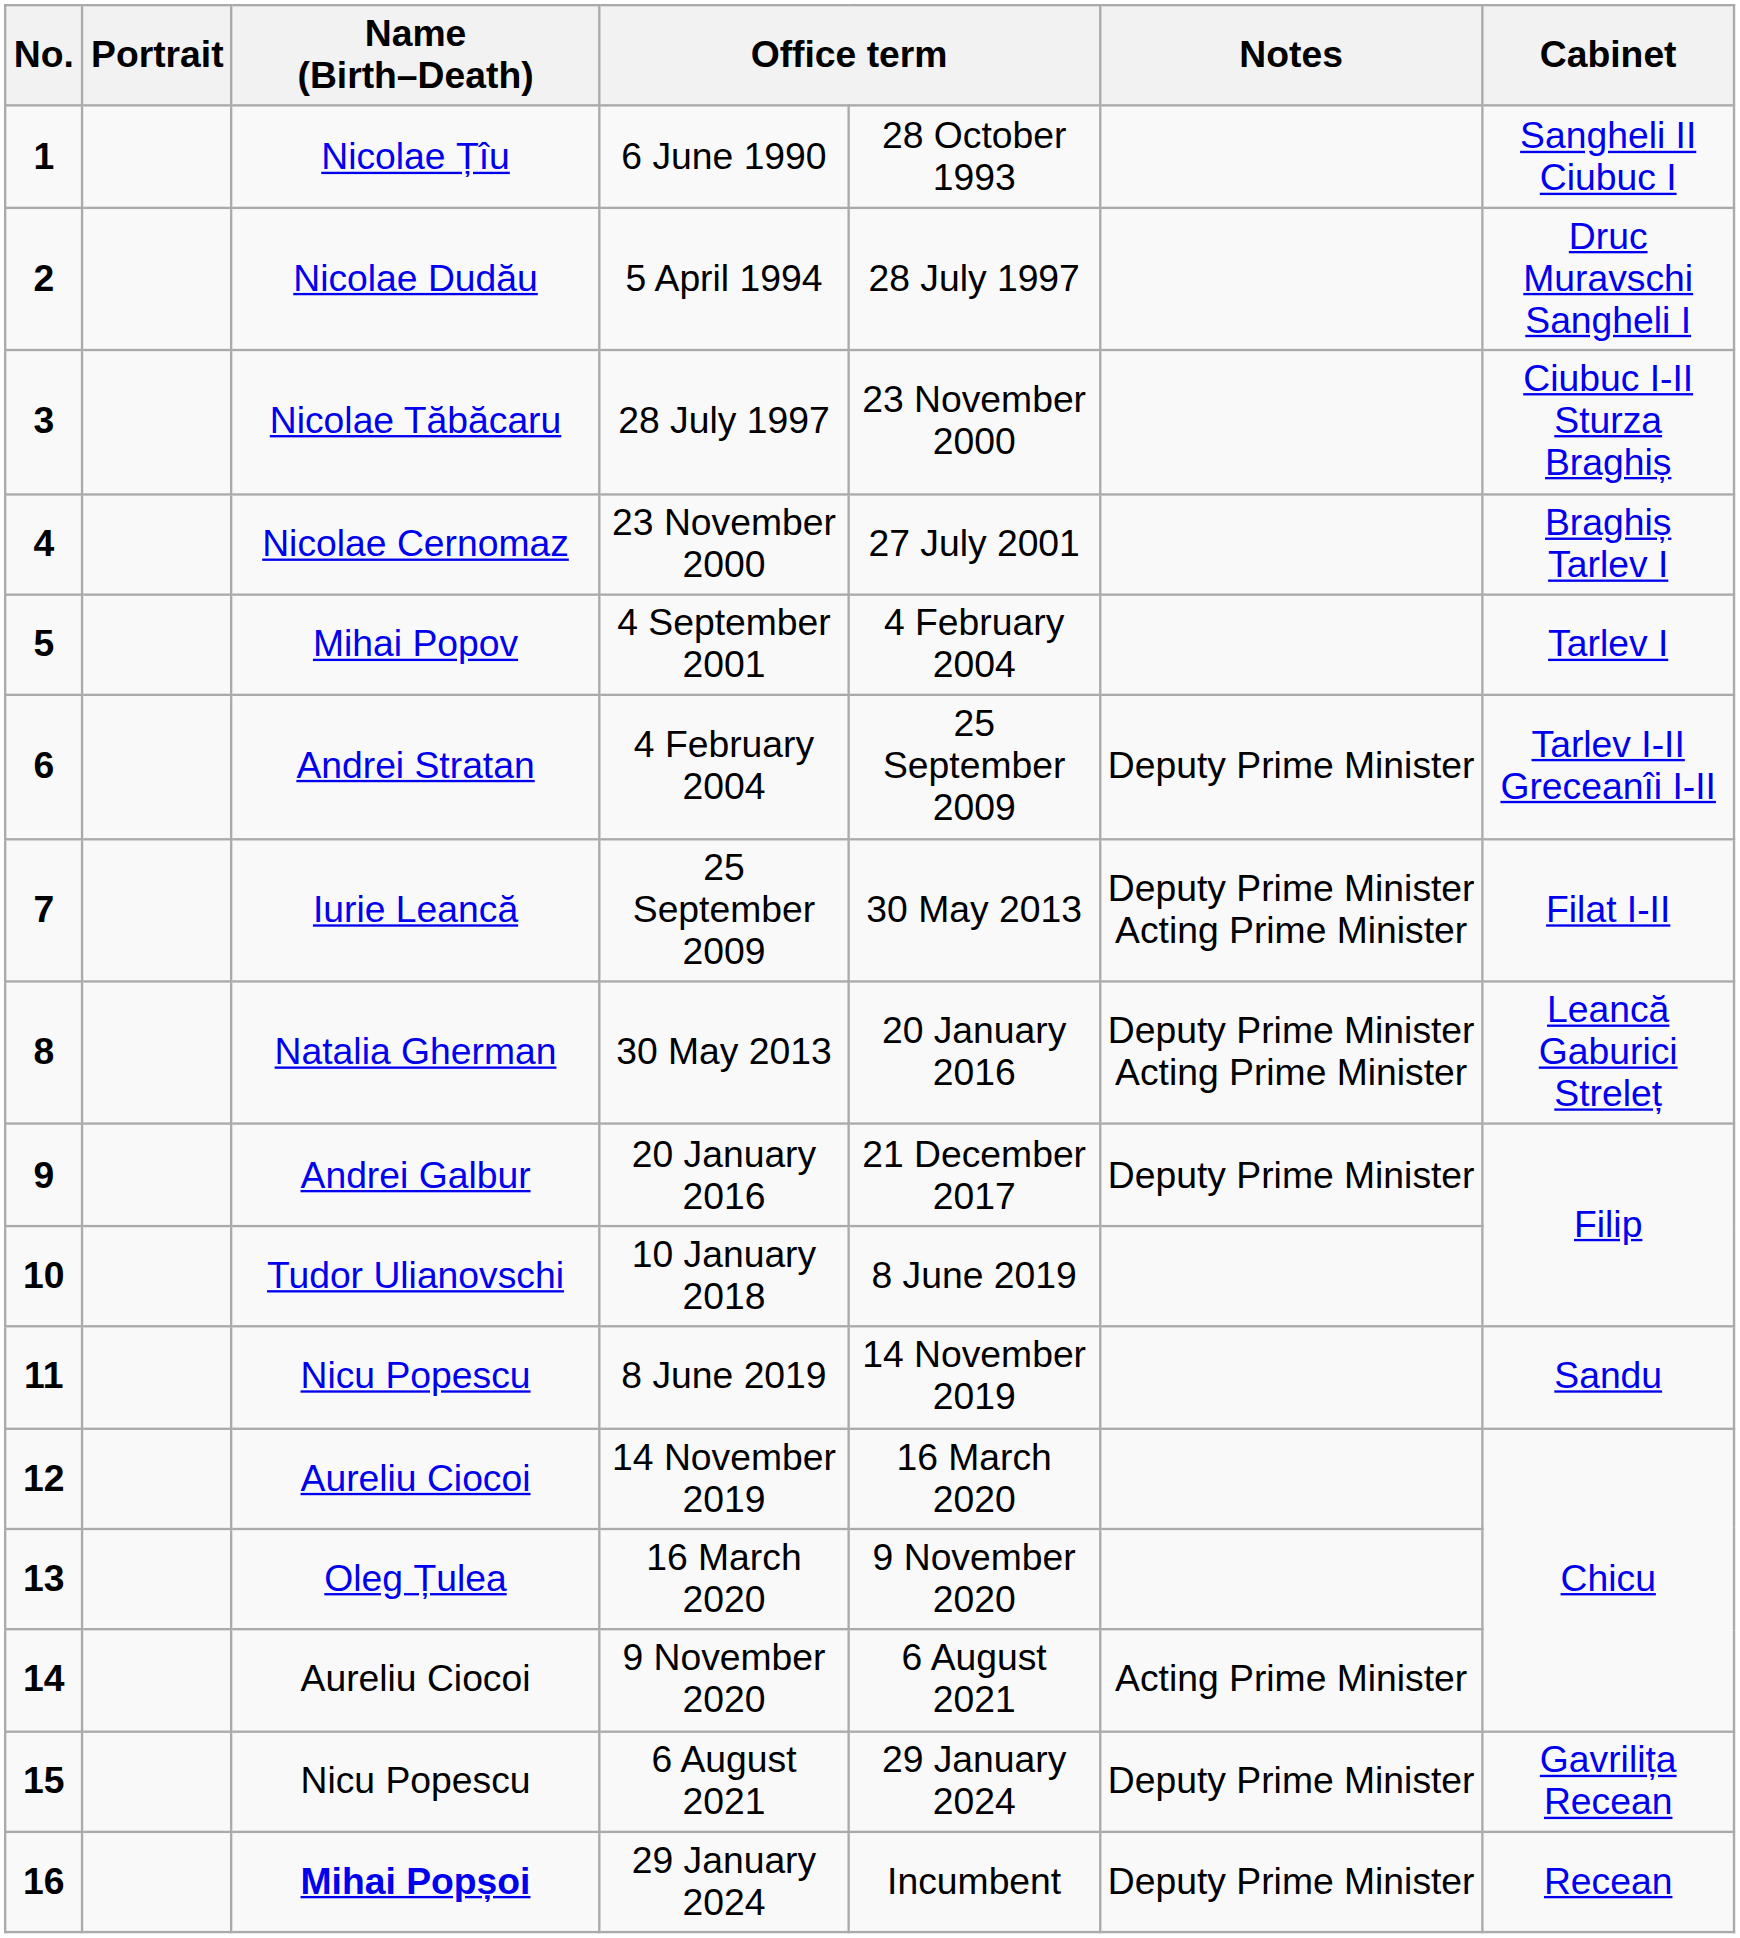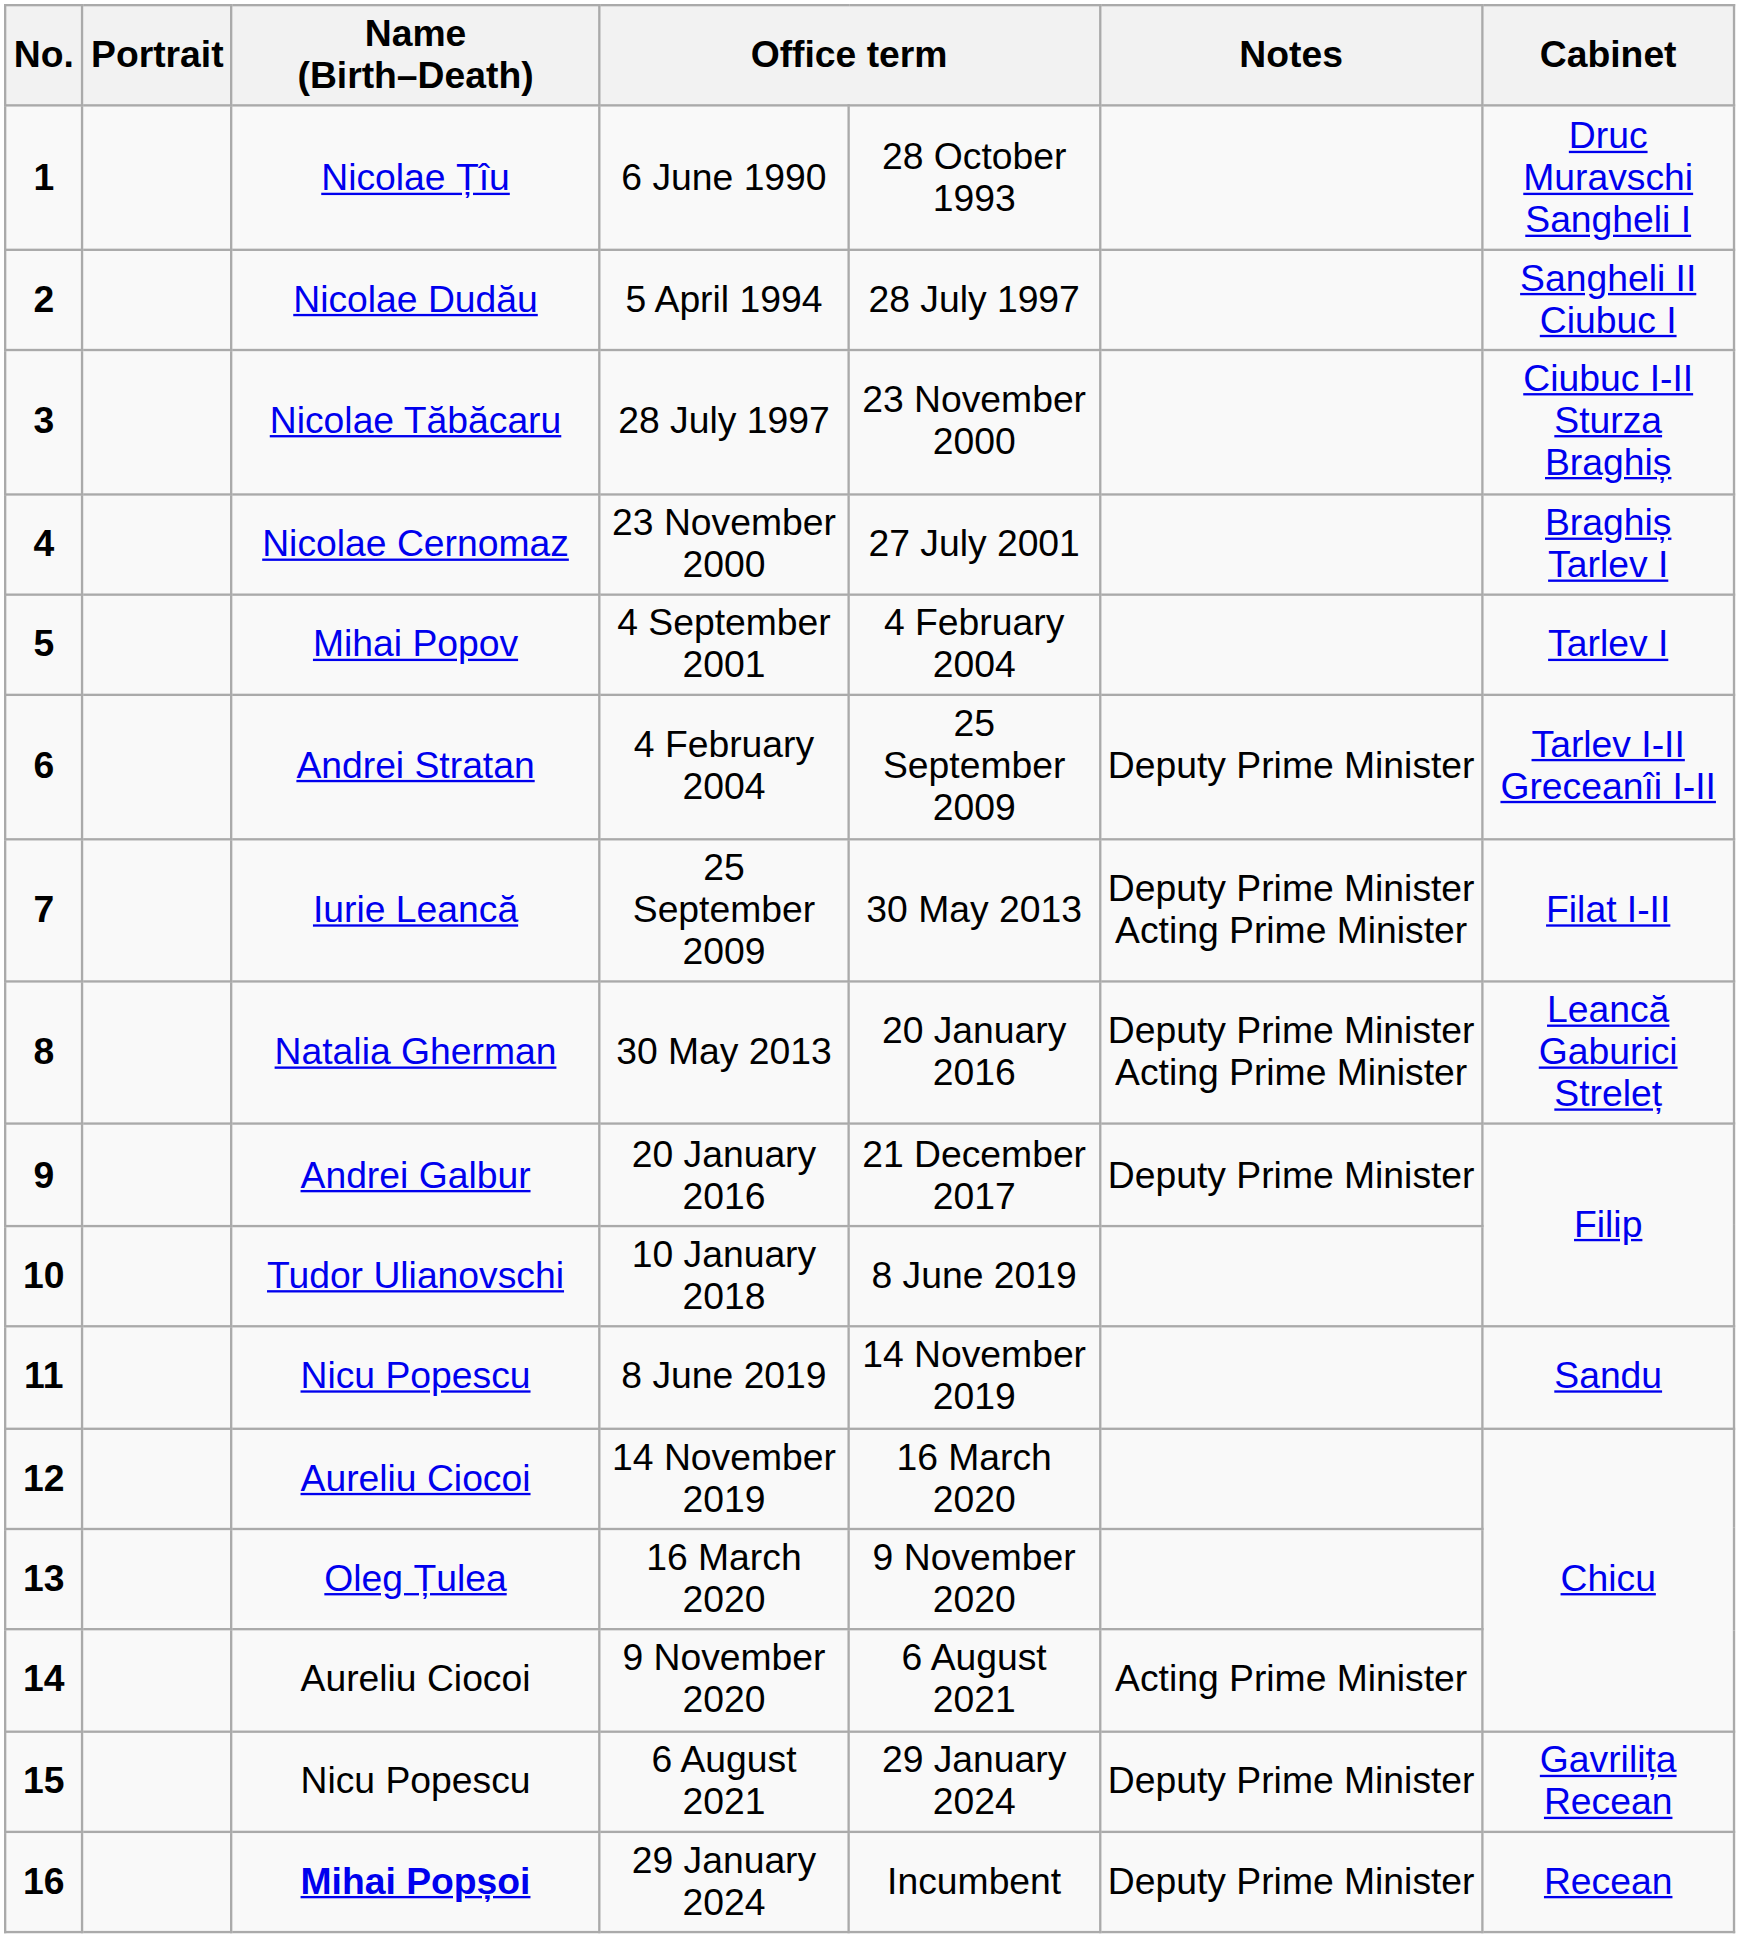(1608, 156) Sangheli II Ciubuc I -> (1608, 177) Druc Muravschi Sangheli I
(1608, 278) Druc Muravschi Sangheli I -> (1608, 299) Sangheli II Ciubuc I
